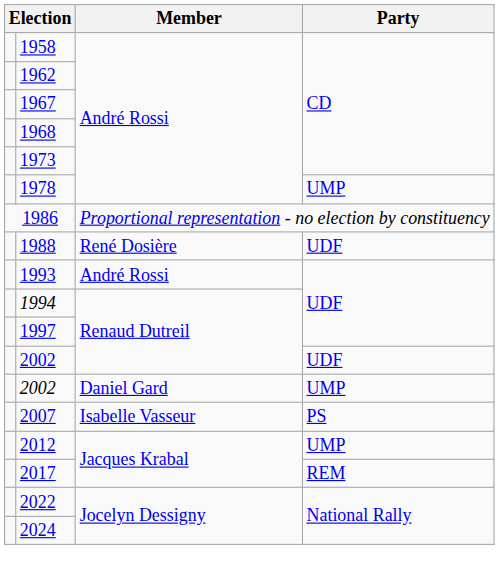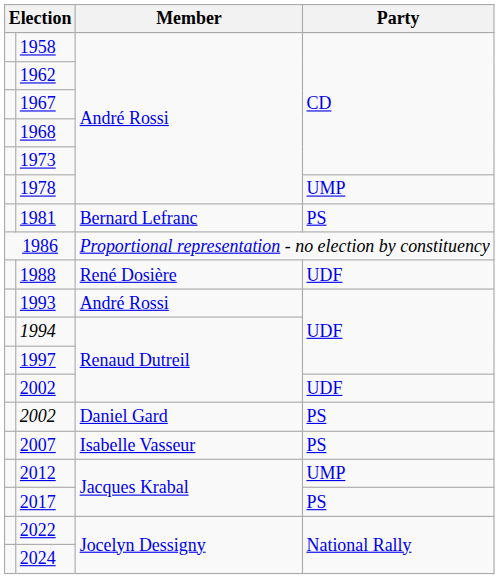+ row: (38, 217)
(326, 388) UMP -> (316, 416) PS
(326, 473) REM -> (316, 501) PS
